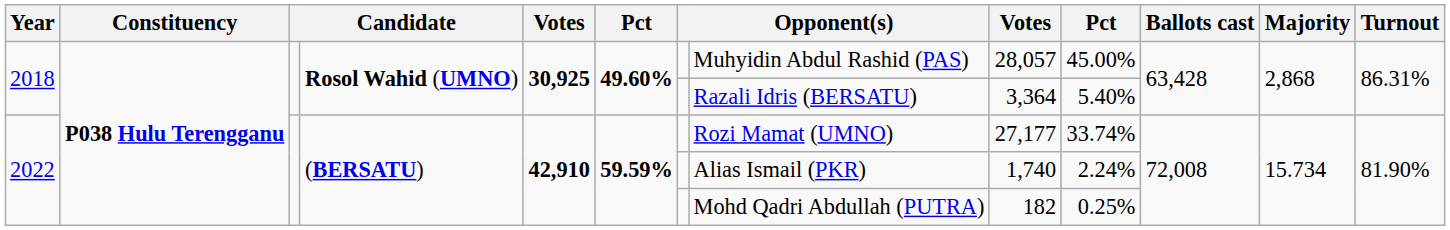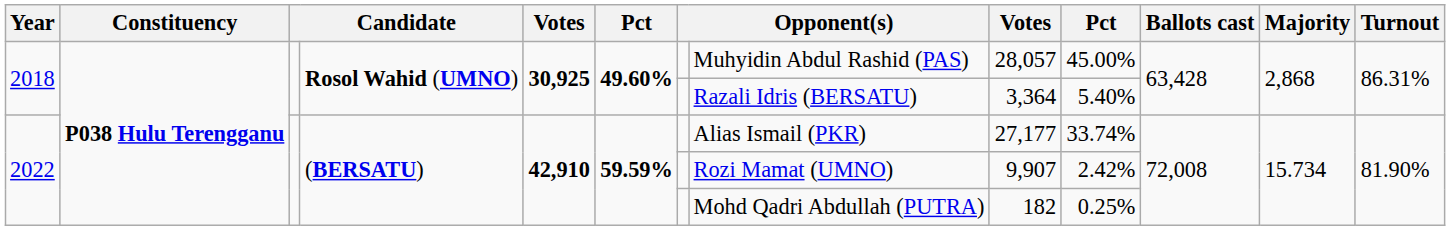(793, 133) Rozi Mamat (UMNO) -> (780, 133) Alias Ismail (PKR)
(780, 170) Alias Ismail (PKR) -> (793, 170) Rozi Mamat (UMNO)
(1031, 170) 1,740 -> (1031, 170) 9,907
(1107, 170) 2.24% -> (1107, 170) 2.42%
